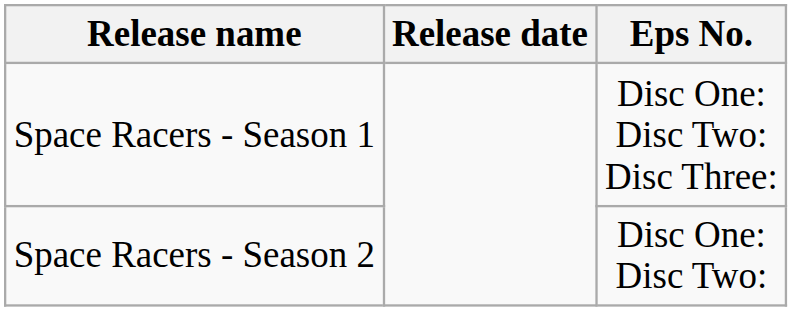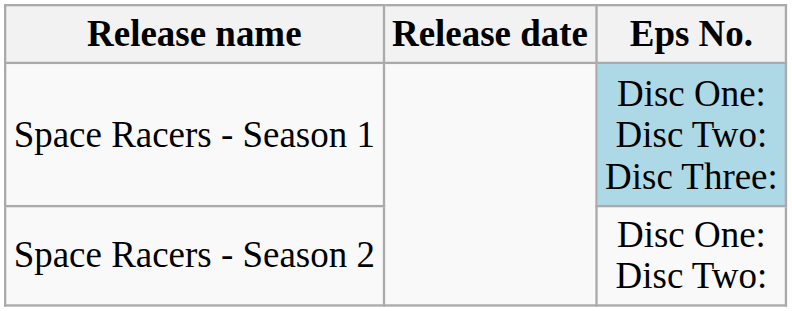(691, 134) no background -> (691, 134) lightblue background
